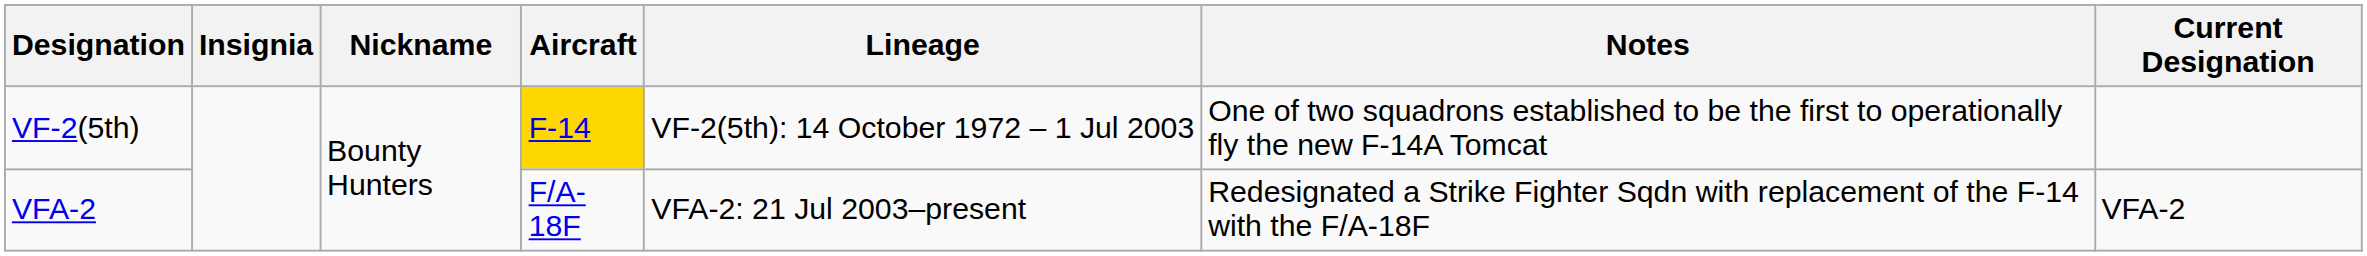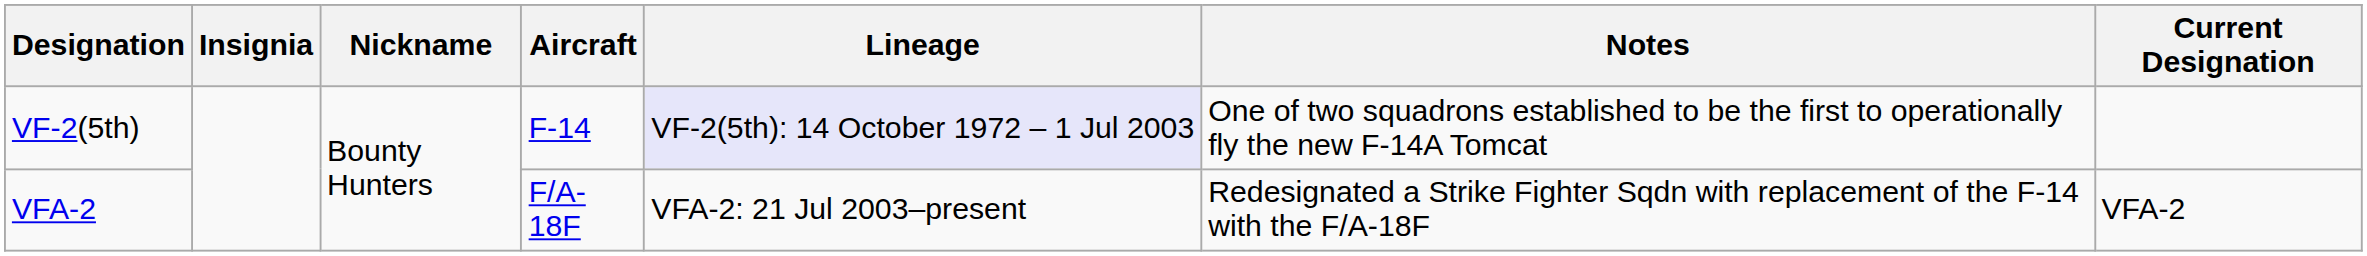(560, 127) gold background -> (560, 127) no background
(923, 127) no background -> (923, 127) lavender background
